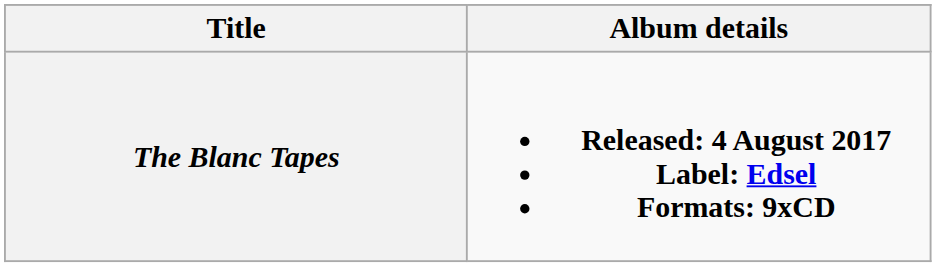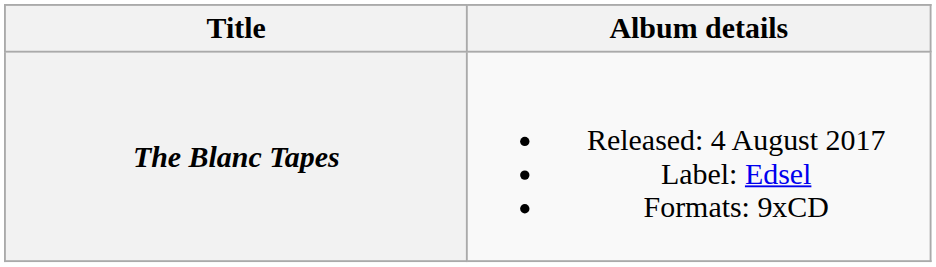(699, 173) bold -> (699, 173) normal
